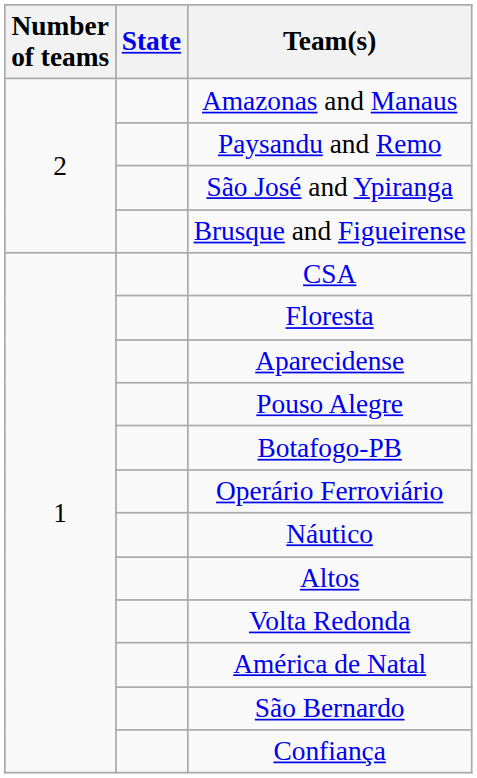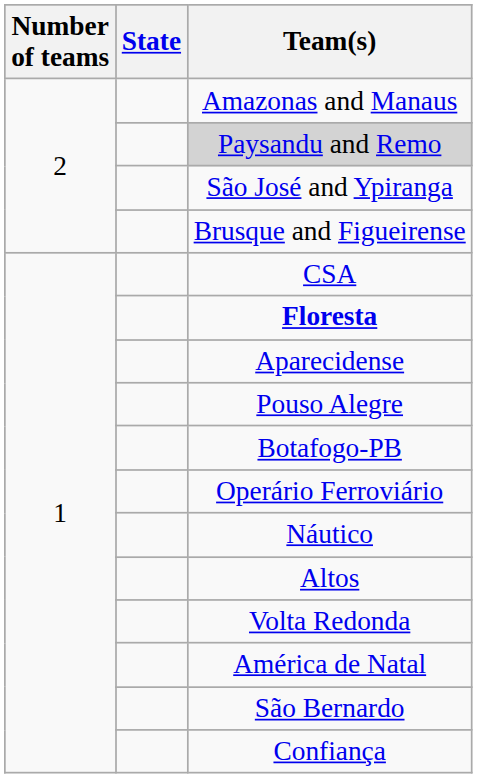(330, 143) no background -> (330, 143) lightgrey background
(330, 317) normal -> (330, 317) bold
